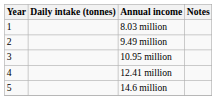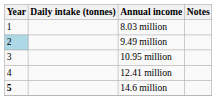(9, 42) no background -> (9, 42) lightblue background
(9, 88) normal -> (9, 88) bold
